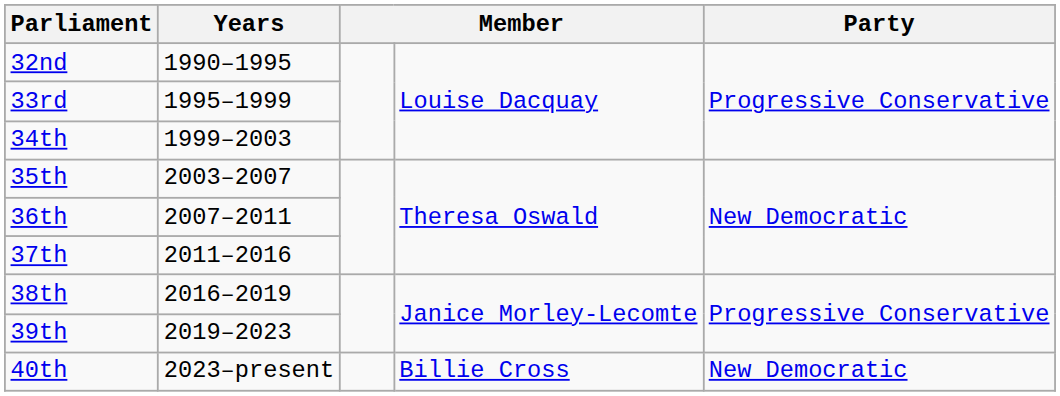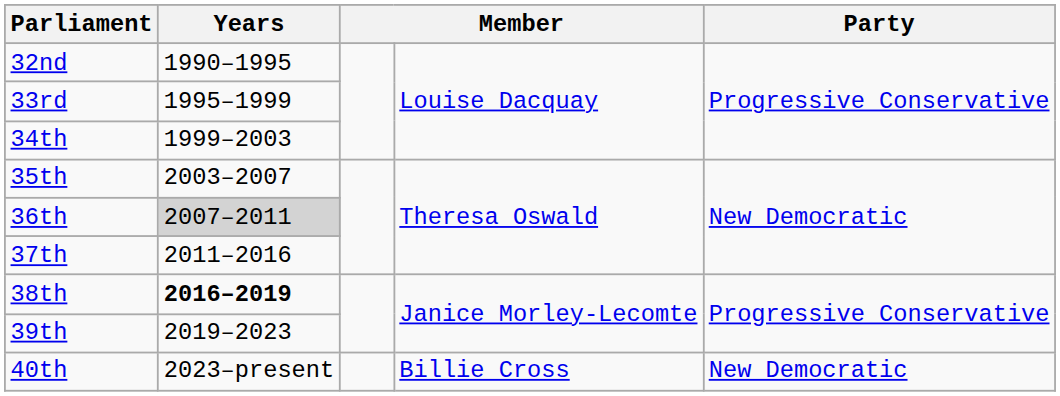(228, 217) no background -> (228, 217) lightgrey background
(228, 294) normal -> (228, 294) bold
